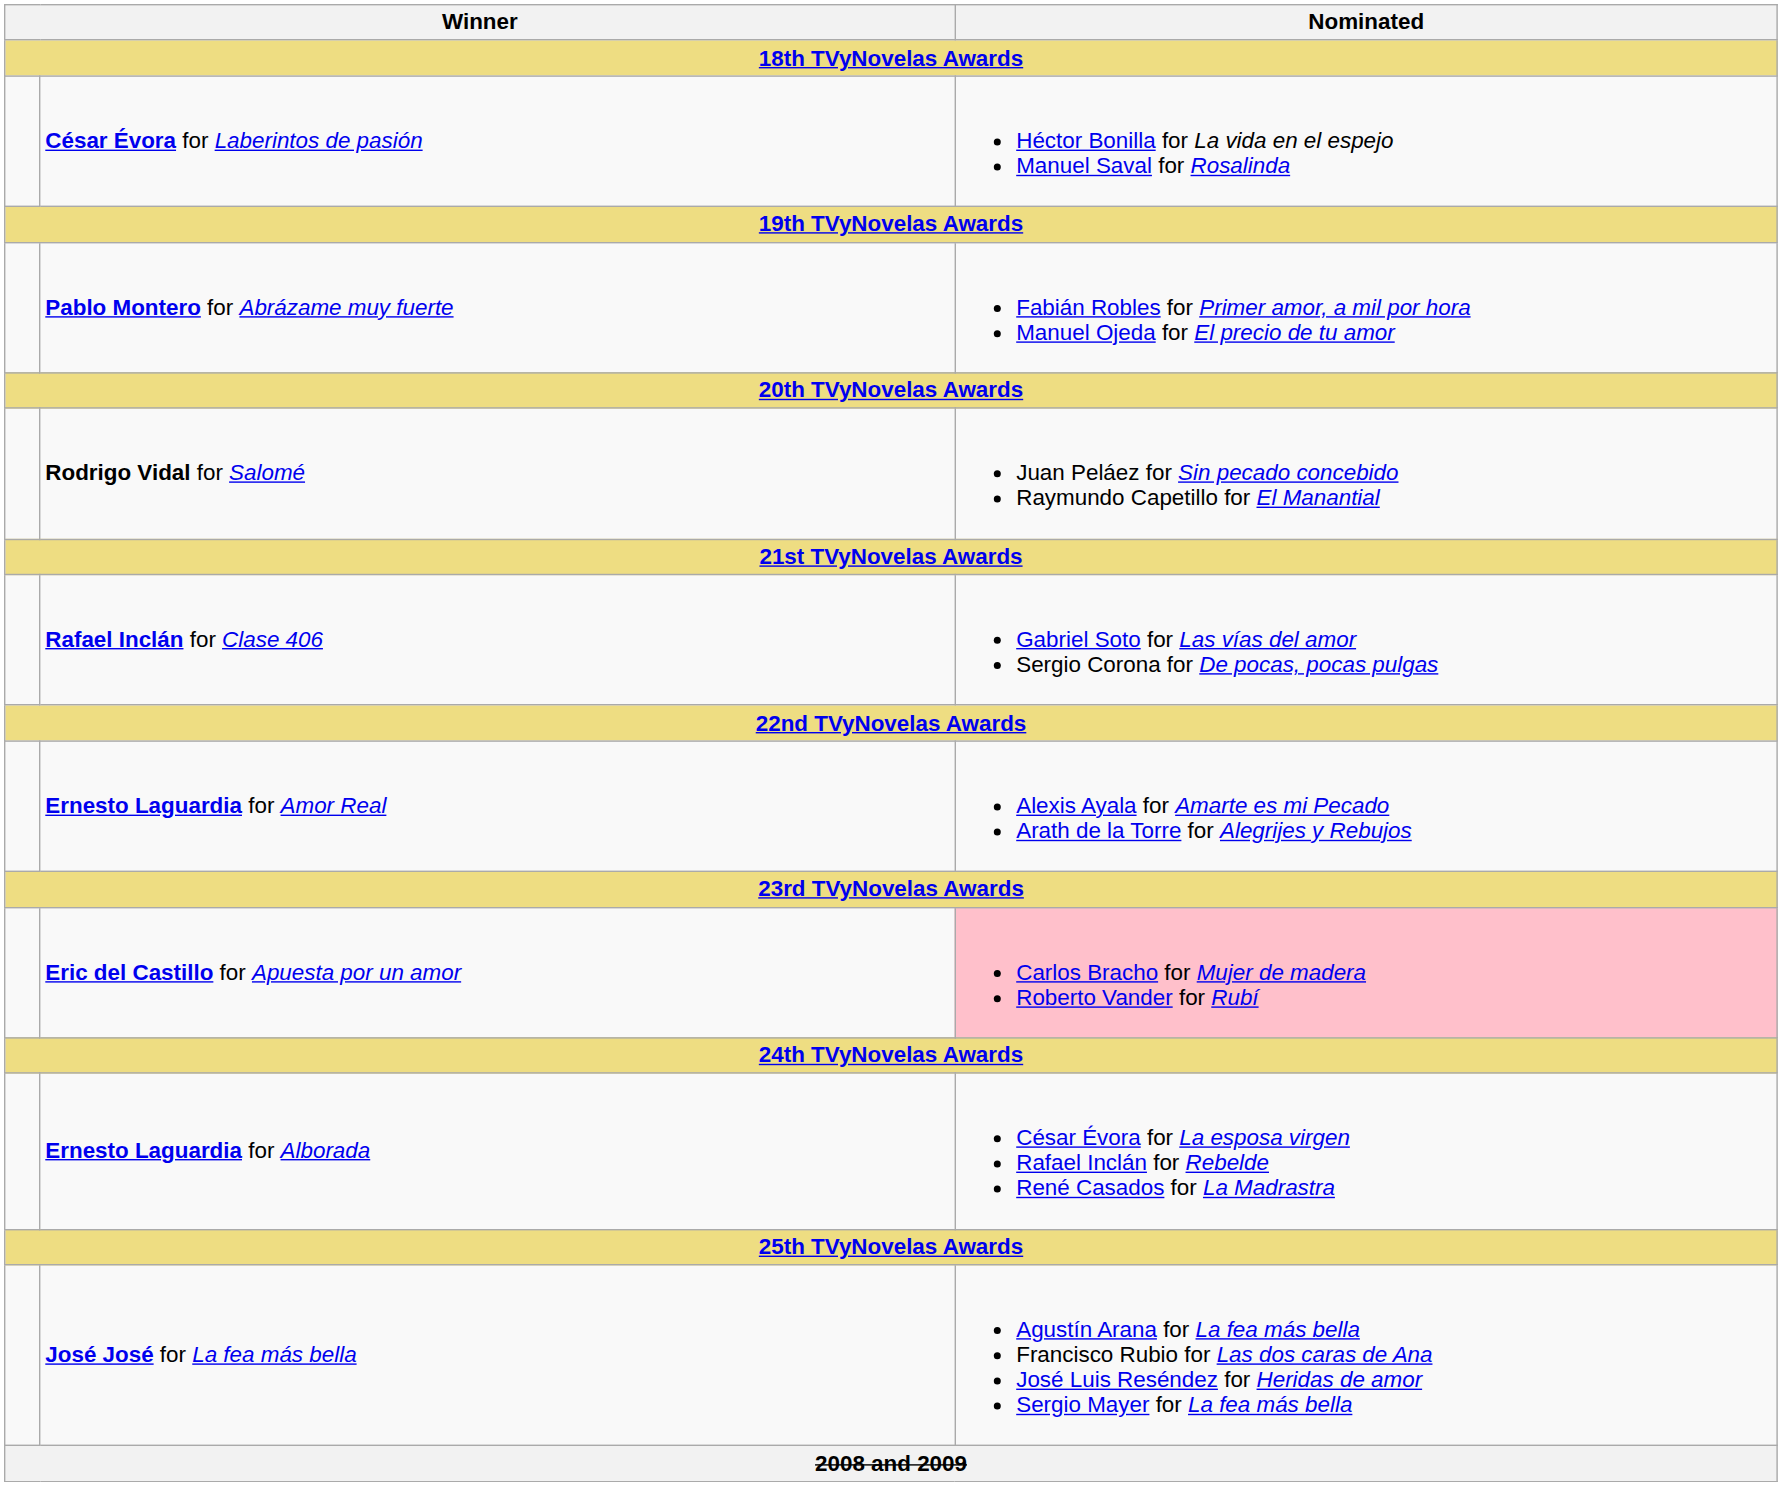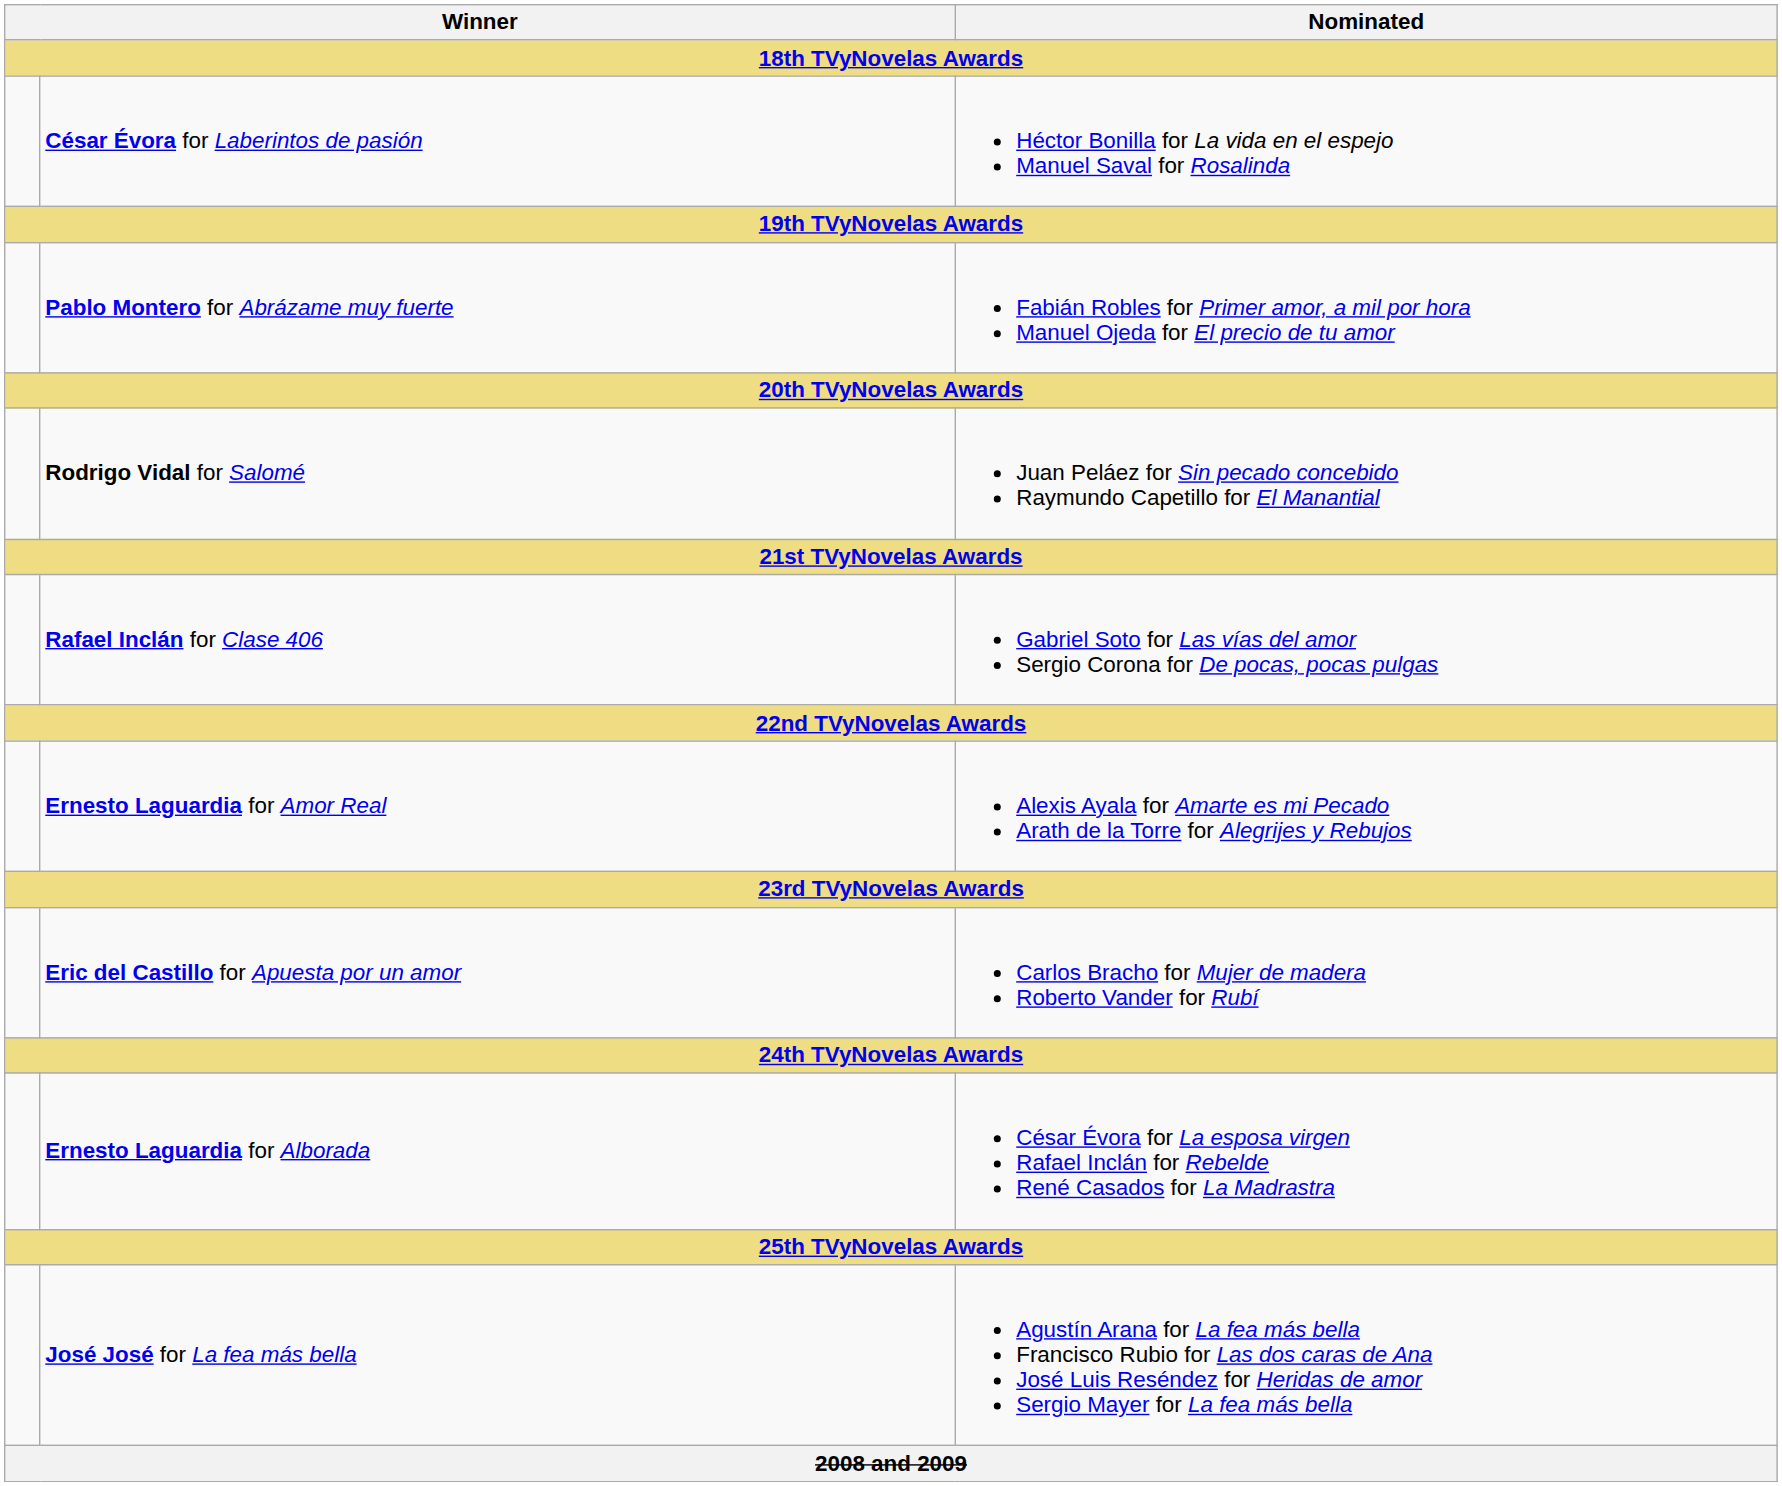(1366, 985) pink background -> (1366, 985) no background
